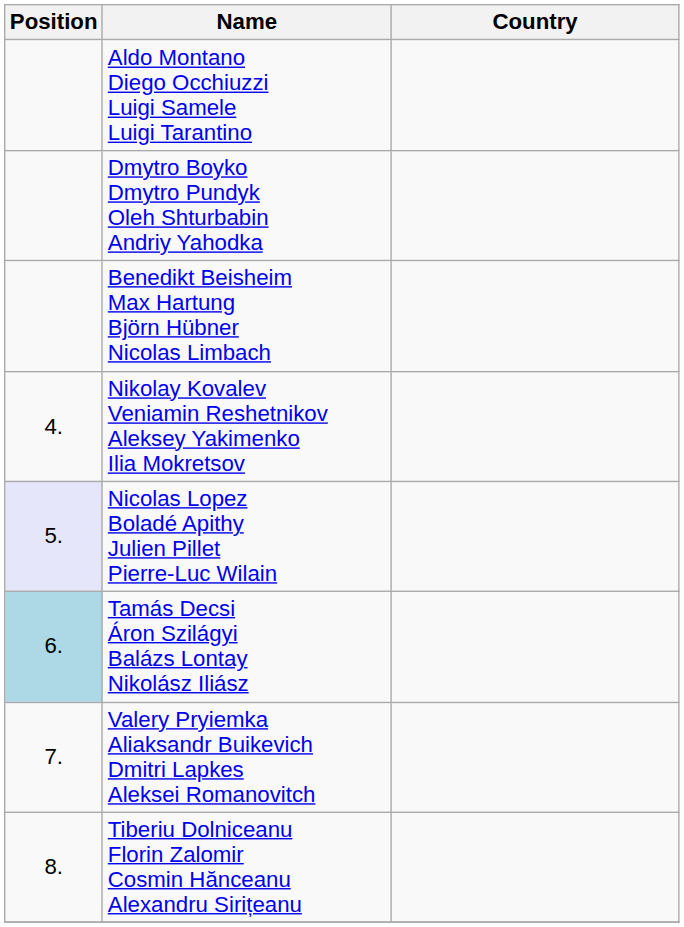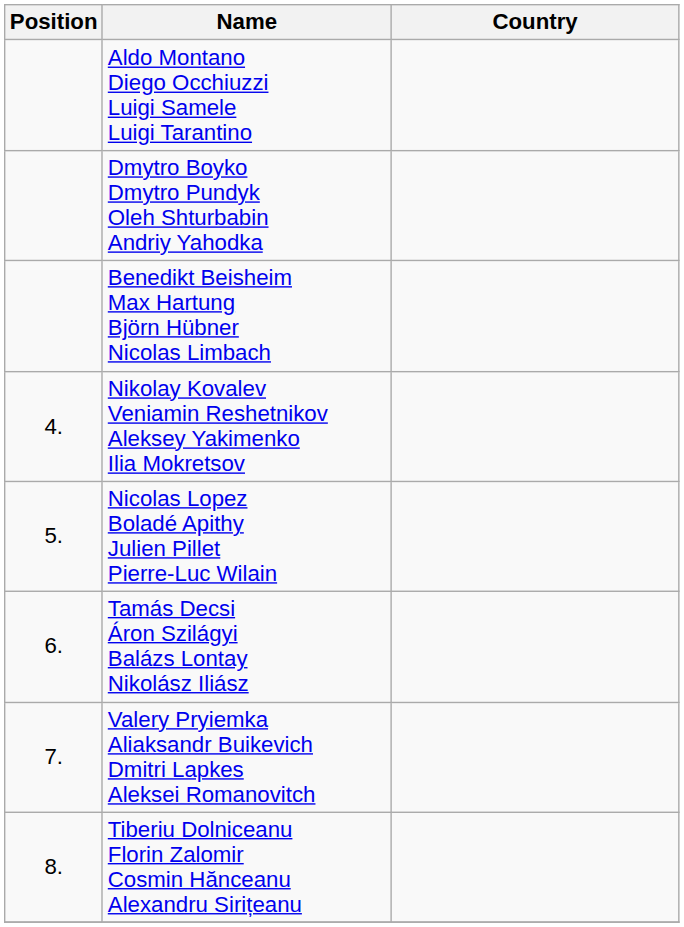(54, 536) lavender background -> (54, 536) no background
(54, 646) lightblue background -> (54, 646) no background
